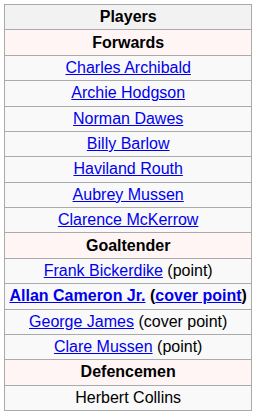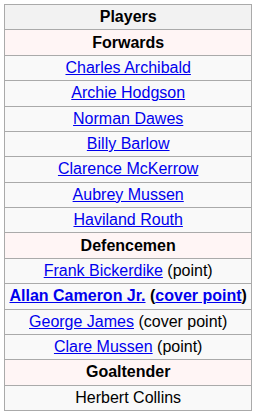(128, 169) Haviland Routh -> (128, 169) Clarence McKerrow
(128, 220) Clarence McKerrow -> (128, 220) Haviland Routh
(128, 245) Goaltender -> (128, 245) Defencemen
(128, 372) Defencemen -> (128, 372) Goaltender
